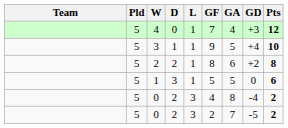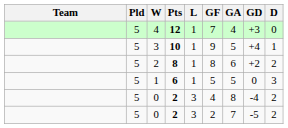columns swapped: (174, 13) <-> (273, 13)
